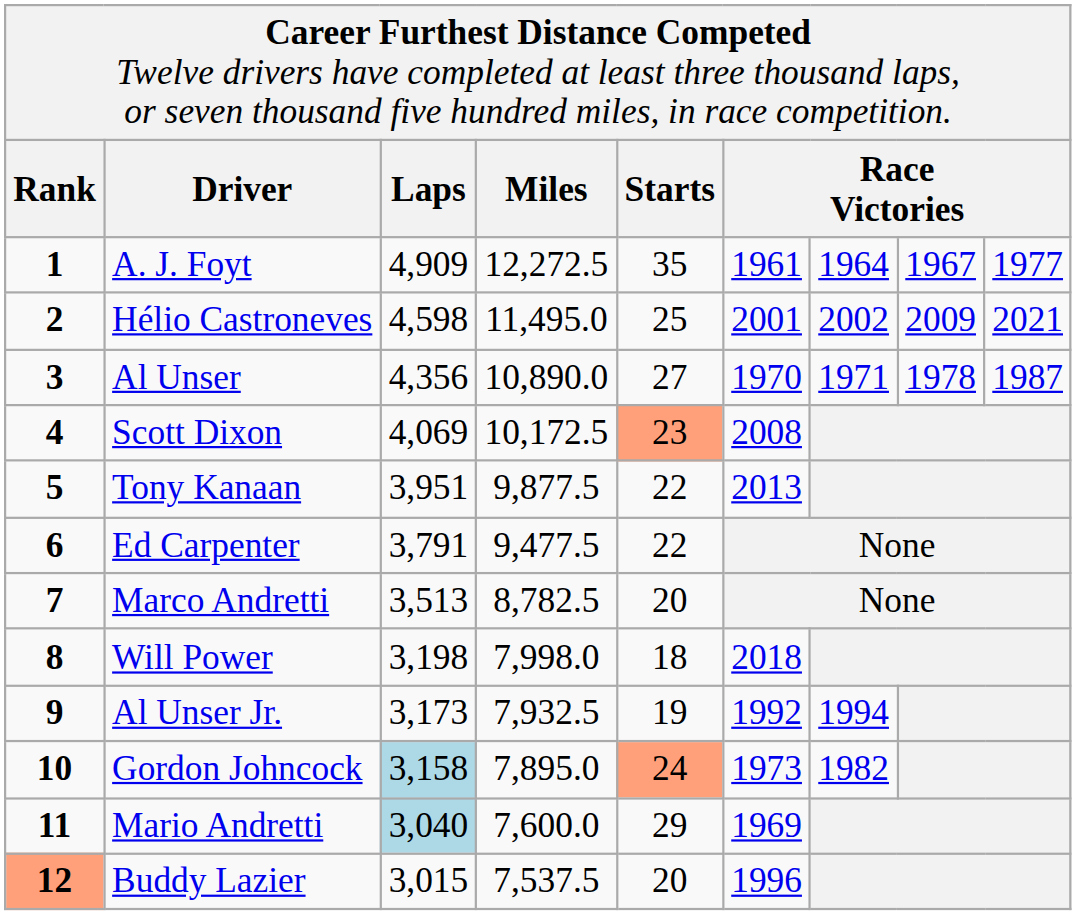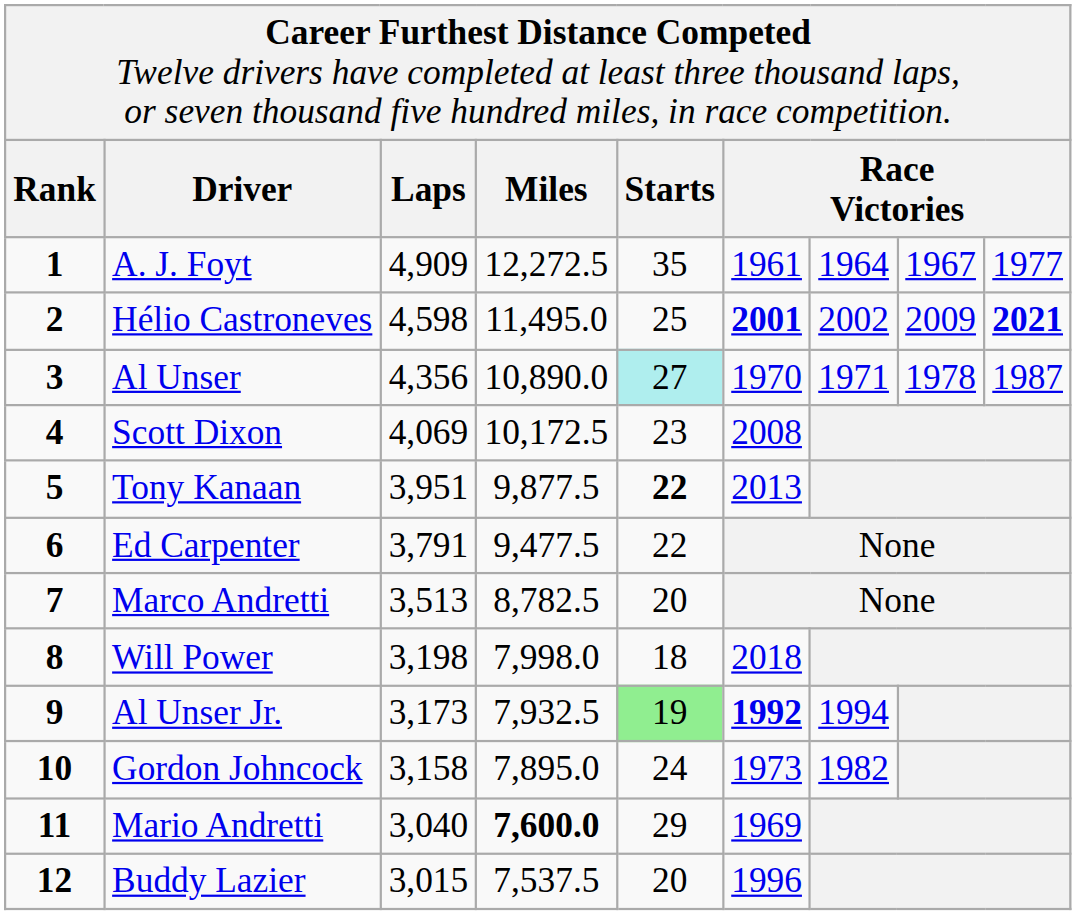(767, 320) normal -> (767, 320) bold
(1028, 320) normal -> (1028, 320) bold
(670, 376) no background -> (670, 376) paleturquoise background
(670, 432) lightsalmon background -> (670, 432) no background
(670, 488) normal -> (670, 488) bold
(670, 712) no background -> (670, 712) lightgreen background
(767, 712) normal -> (767, 712) bold
(428, 768) lightblue background -> (428, 768) no background
(670, 768) lightsalmon background -> (670, 768) no background
(428, 824) lightblue background -> (428, 824) no background
(546, 824) normal -> (546, 824) bold
(55, 880) lightsalmon background -> (55, 880) no background
